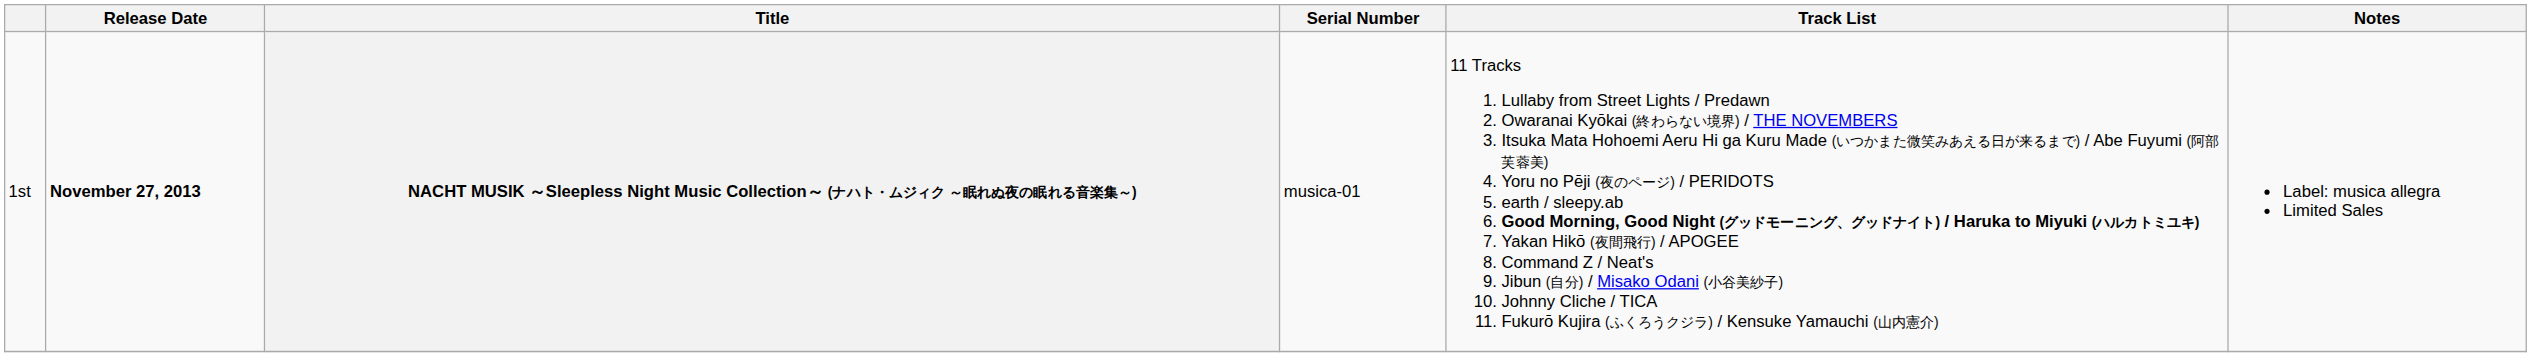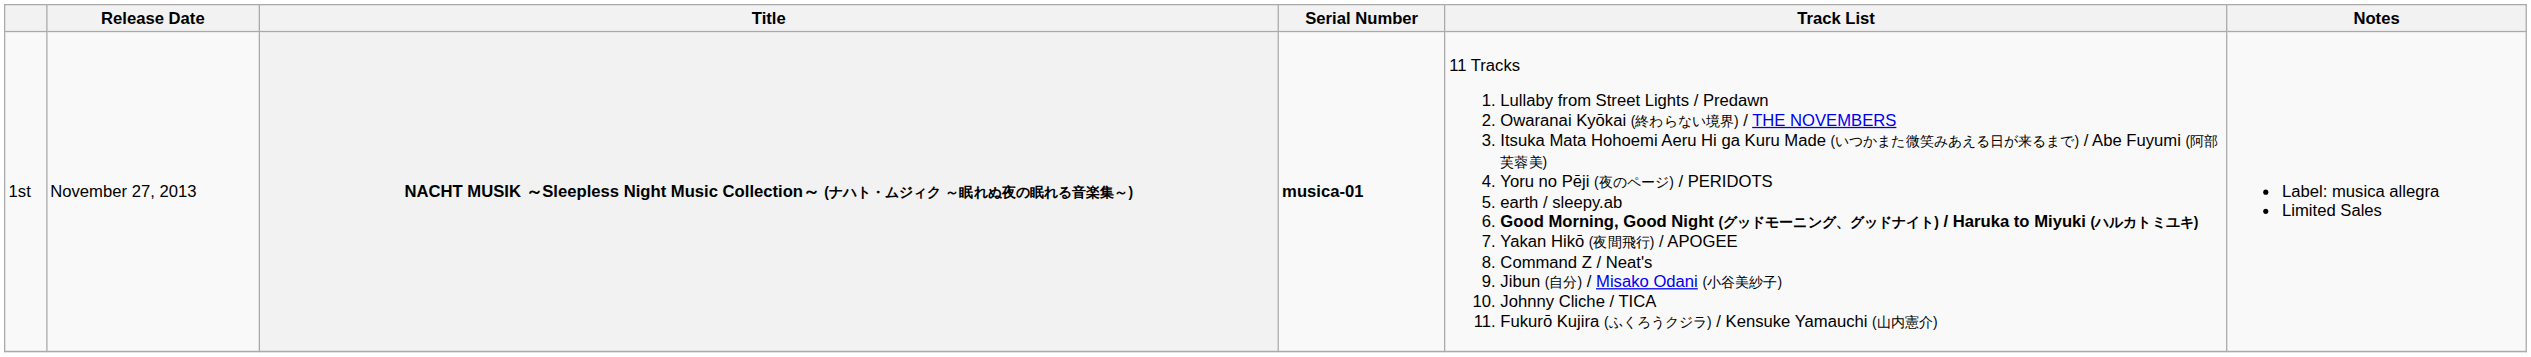(125, 192) bold -> (123, 192) normal
(1322, 192) normal -> (1323, 192) bold
